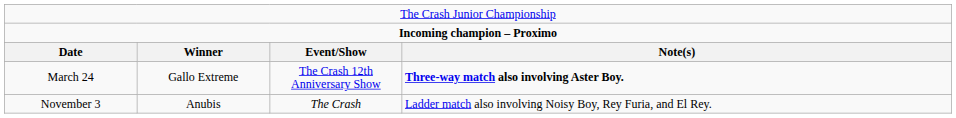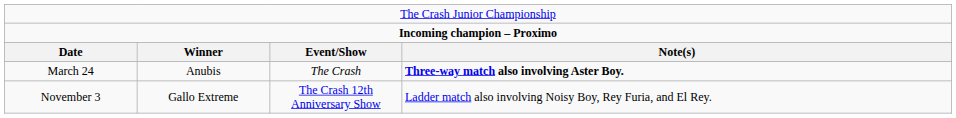(203, 77) Gallo Extreme -> (203, 71) Anubis
(336, 77) The Crash 12th Anniversary Show -> (336, 71) The Crash
(203, 103) Anubis -> (203, 96) Gallo Extreme
(336, 103) The Crash -> (336, 96) The Crash 12th Anniversary Show
